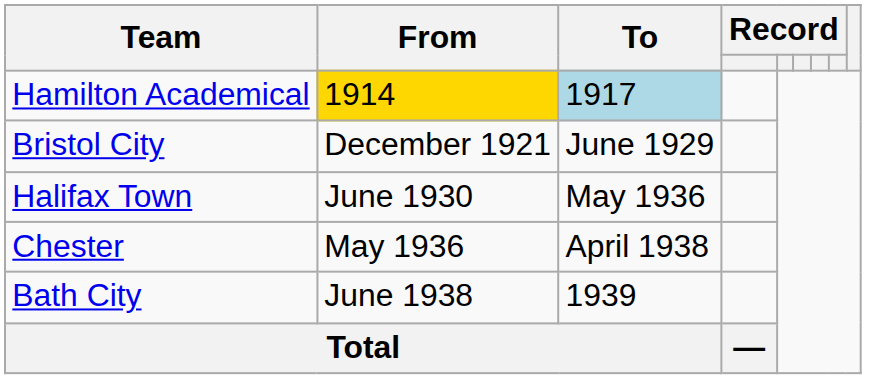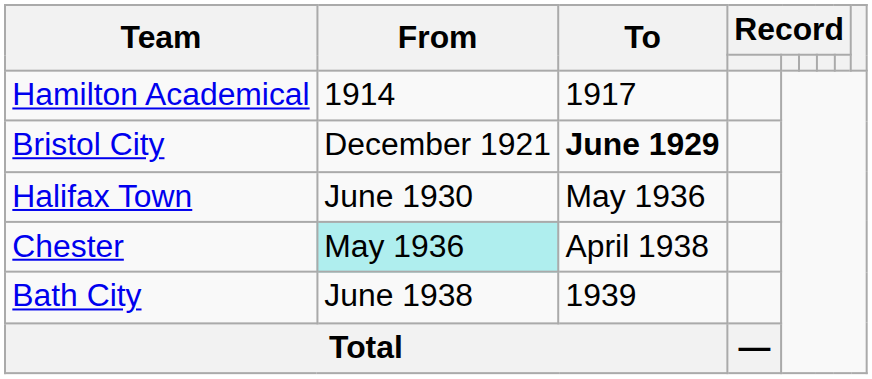(360, 94) gold background -> (360, 94) no background
(601, 94) lightblue background -> (601, 94) no background
(640, 145) normal -> (643, 145) bold
(394, 246) no background -> (394, 246) paleturquoise background
